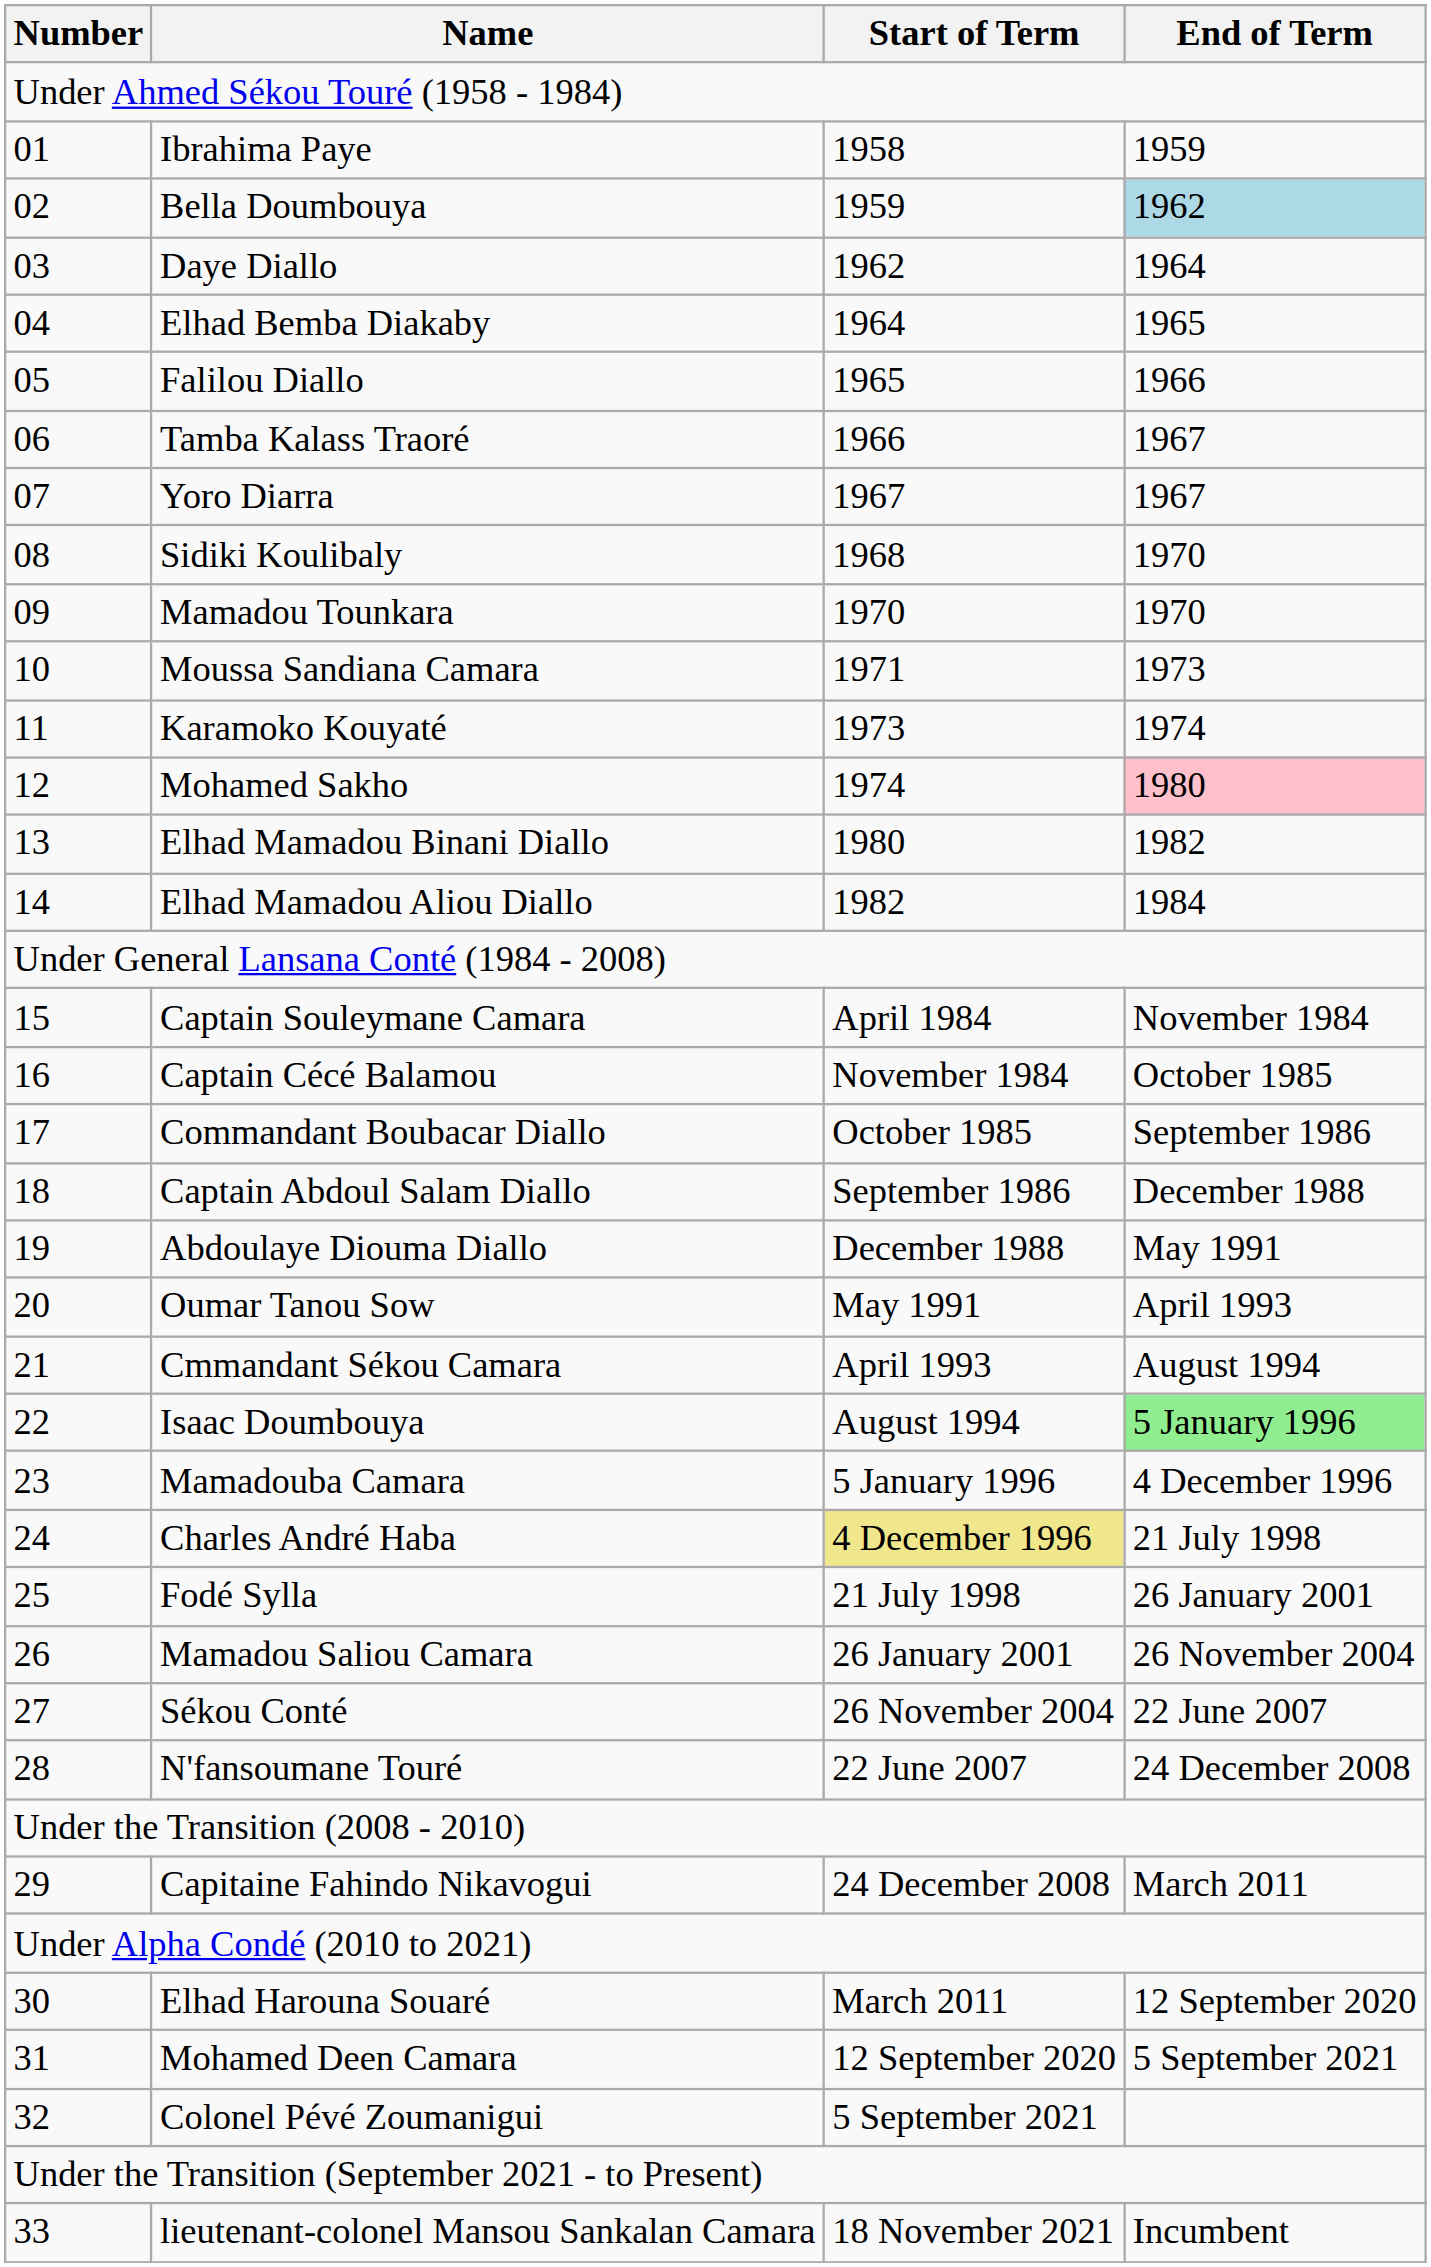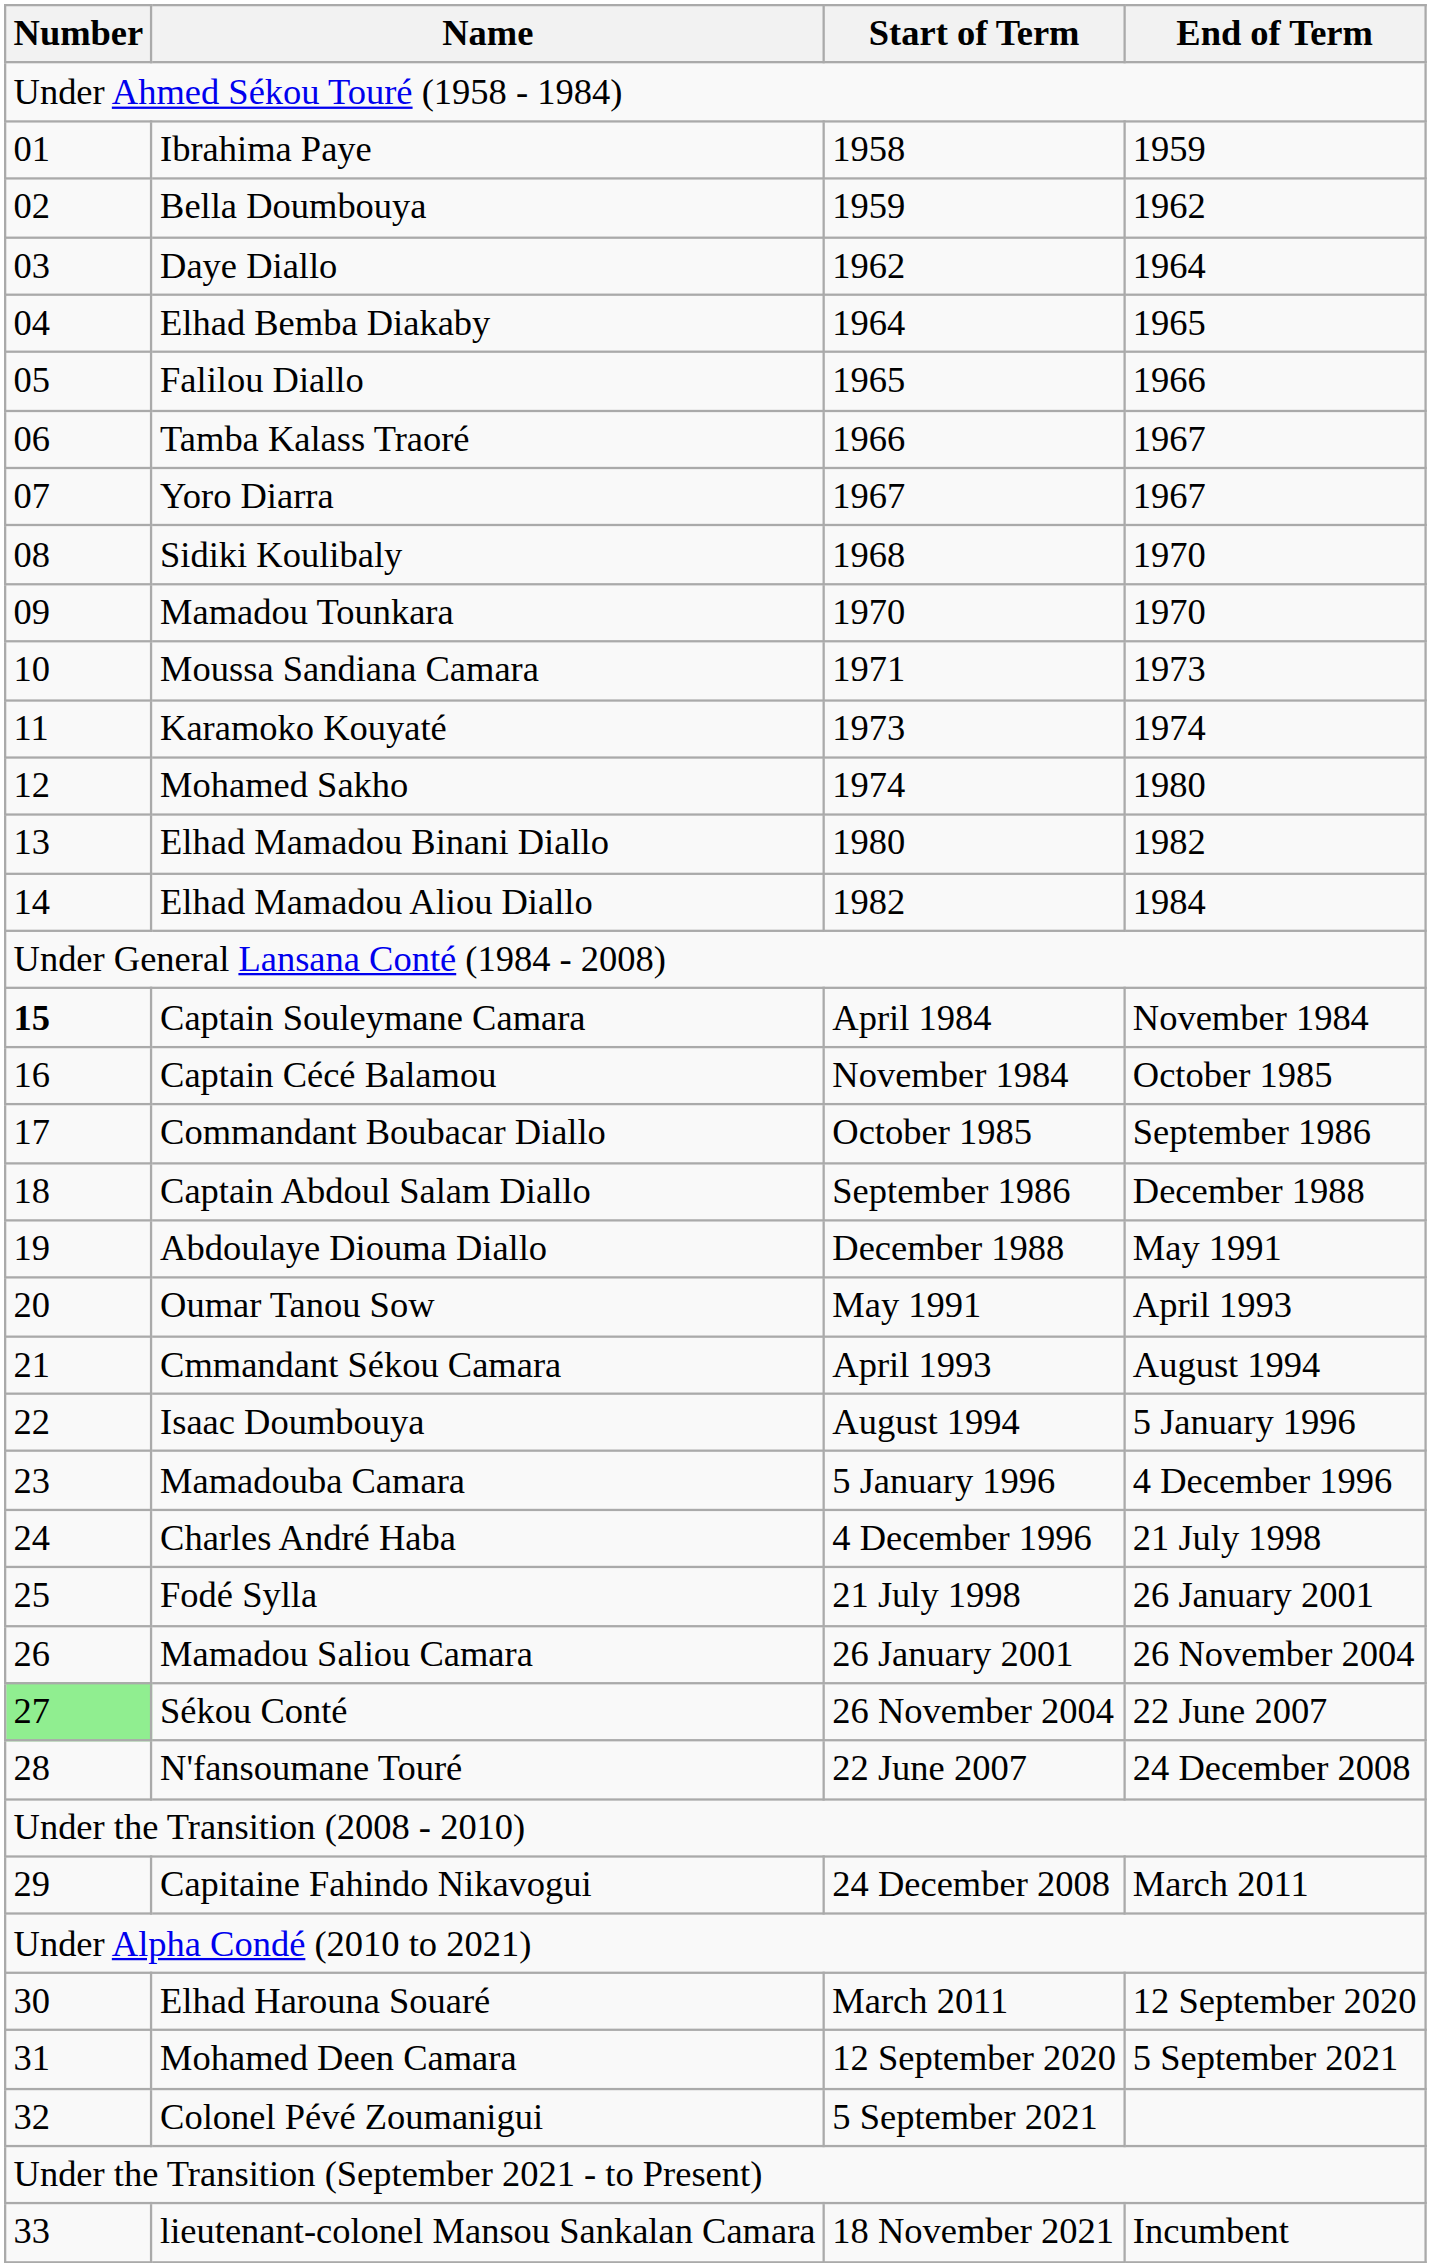(1169, 206) lightblue background -> (1169, 206) no background
(1169, 785) pink background -> (1169, 785) no background
(32, 1016) normal -> (32, 1016) bold
(1244, 1421) lightgreen background -> (1244, 1421) no background
(962, 1537) khaki background -> (962, 1537) no background
(32, 1711) no background -> (32, 1711) lightgreen background
